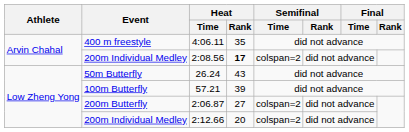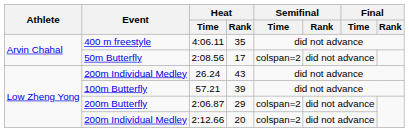(136, 58) 200m Individual Medley -> (113, 58) 50m Butterfly
(240, 58) bold -> (240, 58) normal
(113, 73) 50m Butterfly -> (136, 73) 200m Individual Medley
(240, 104) 27 -> (240, 104) 29
